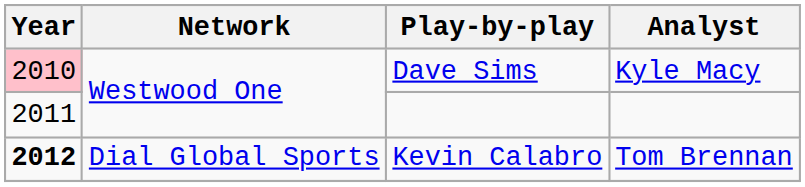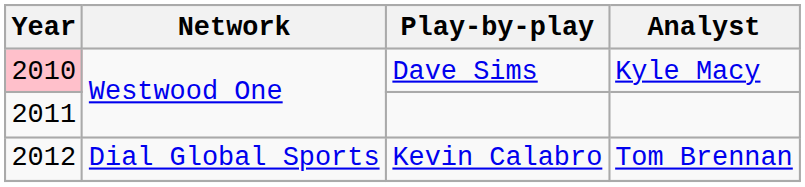(44, 159) bold -> (44, 159) normal
